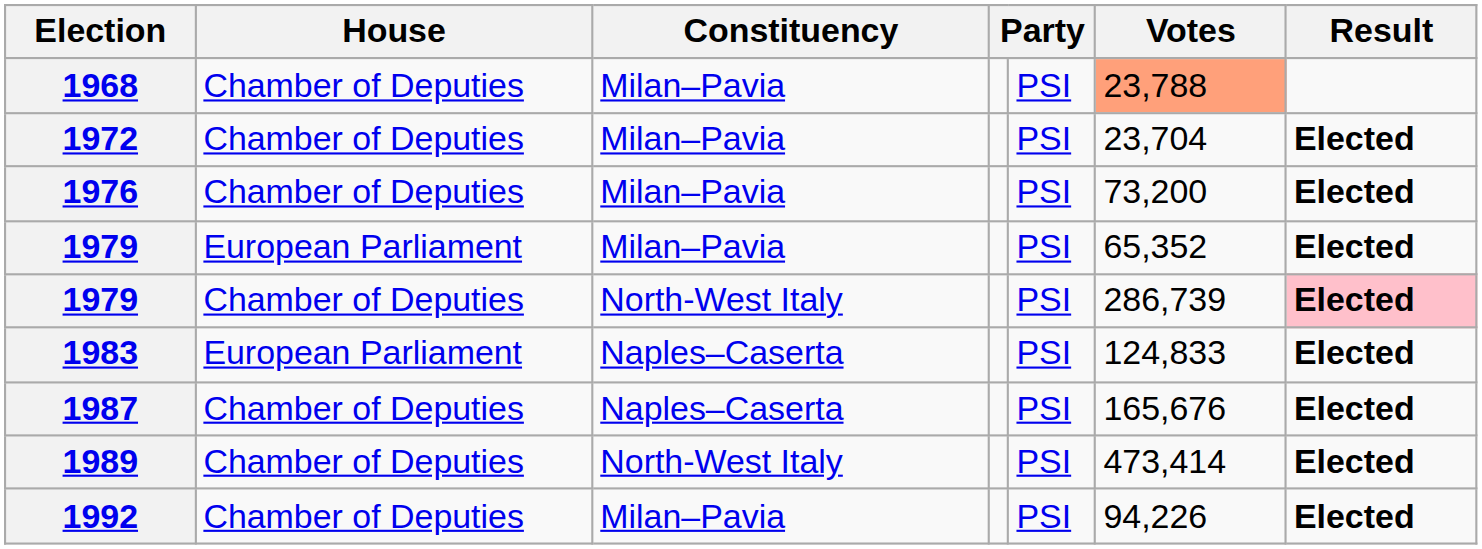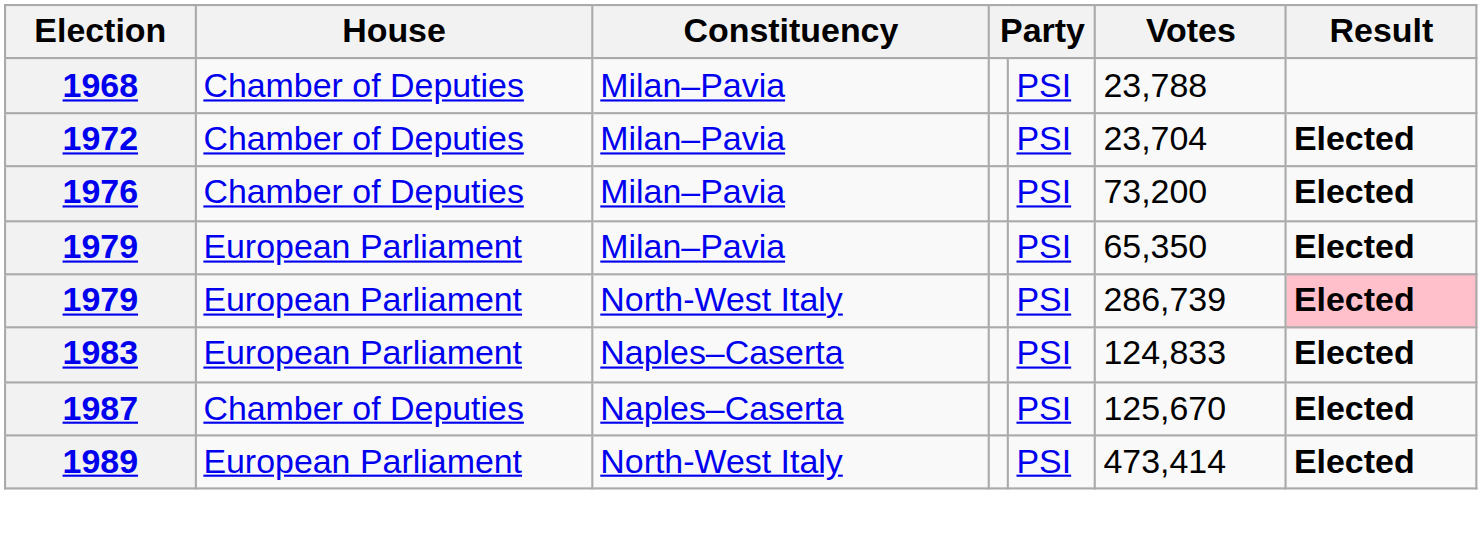(1155, 85) lightsalmon background -> (1155, 85) no background
(1155, 246) 65,352 -> (1155, 246) 65,350
(364, 300) Chamber of Deputies -> (363, 300) European Parliament
(1165, 407) 165,676 -> (1165, 407) 125,670
(364, 461) Chamber of Deputies -> (363, 461) European Parliament
- row: (100, 515)
